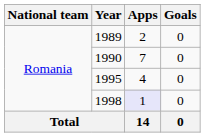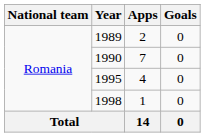(143, 100) lavender background -> (143, 100) no background
